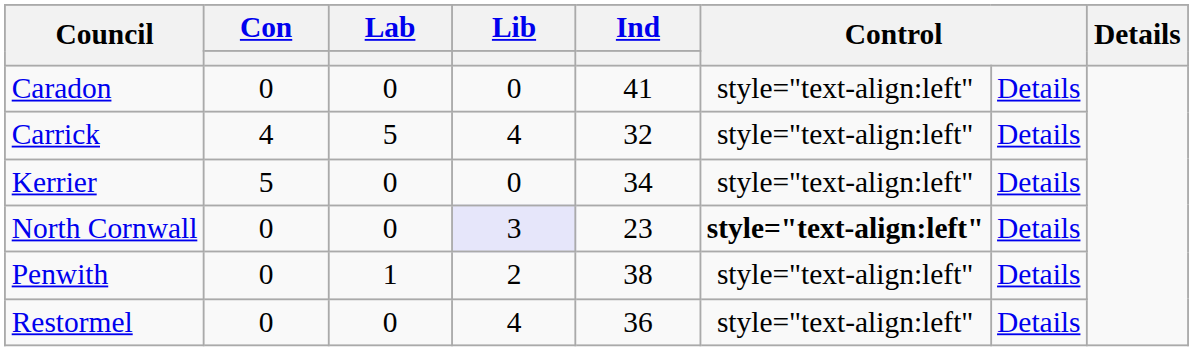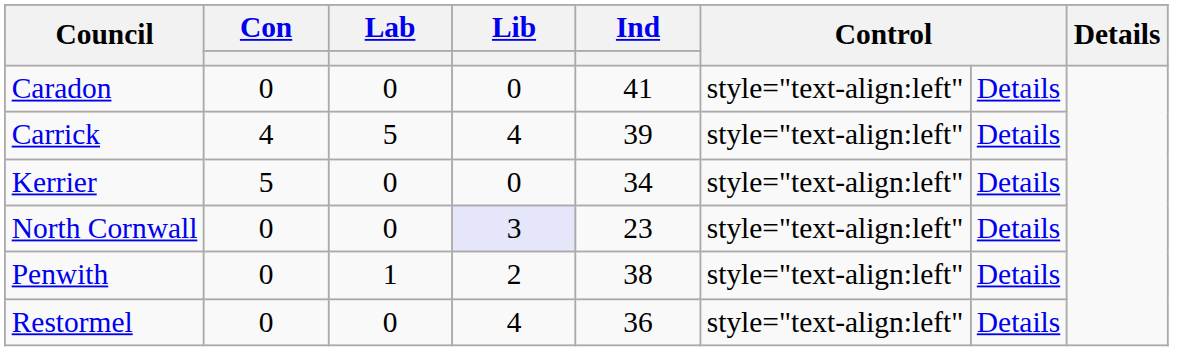(638, 134) 32 -> (638, 134) 39
(845, 228) bold -> (835, 228) normal
